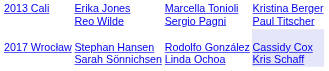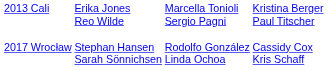(283, 54) lavender background -> (283, 54) no background
